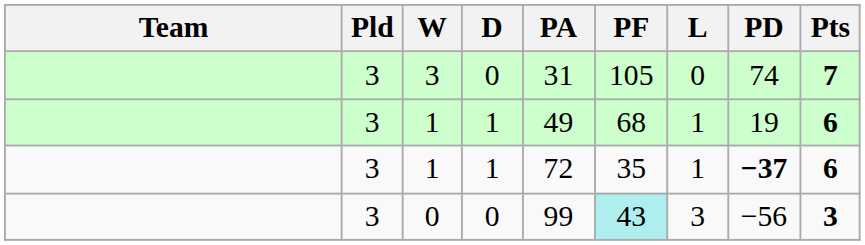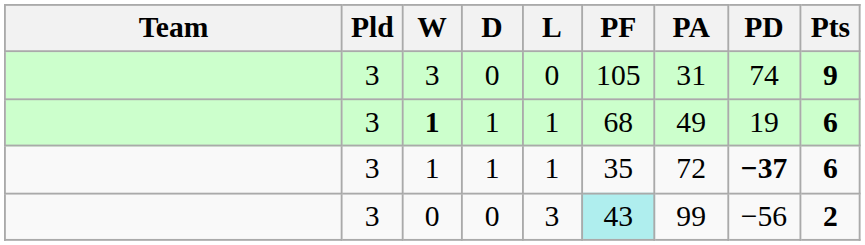columns swapped: (698, 27) <-> (558, 27)
(830, 74) 7 -> (830, 74) 9
(432, 121) normal -> (432, 121) bold
(830, 215) 3 -> (830, 215) 2
